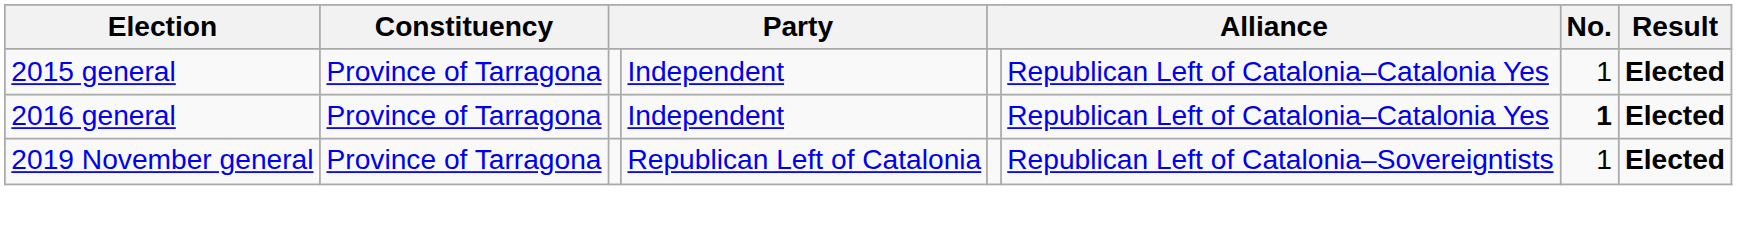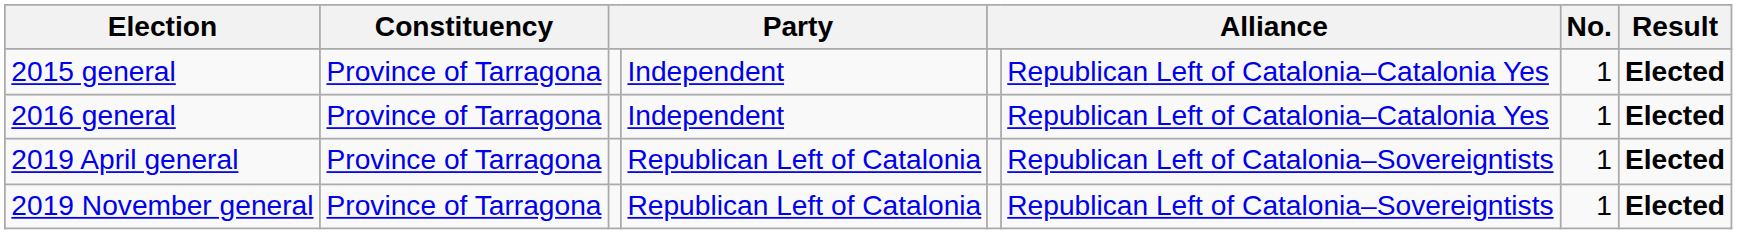(1604, 116) bold -> (1604, 116) normal
+ row: (125, 160)
